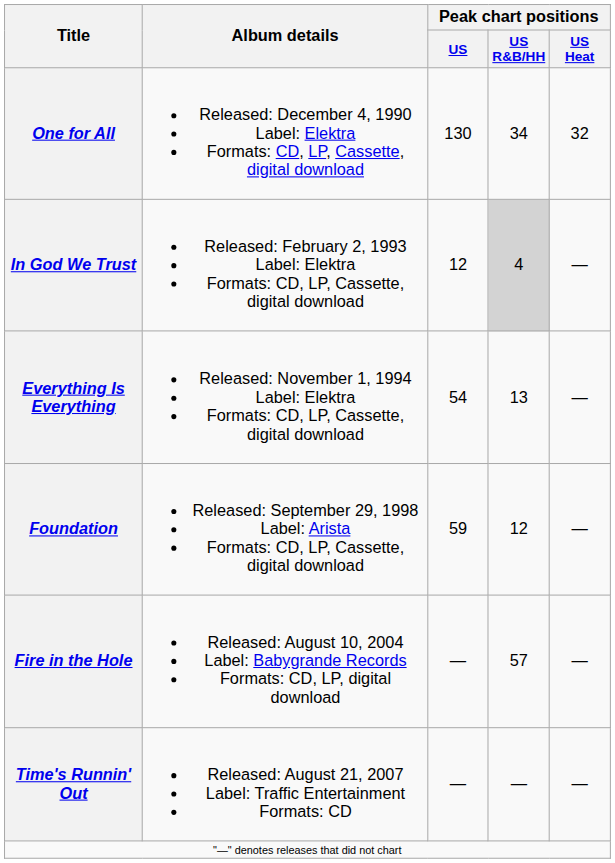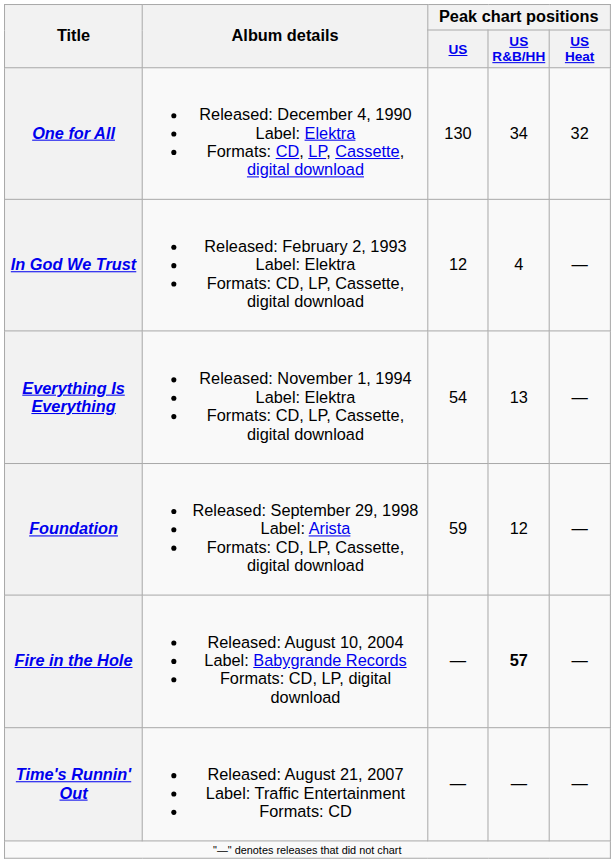(519, 265) lightgrey background -> (519, 265) no background
(519, 661) normal -> (519, 661) bold
